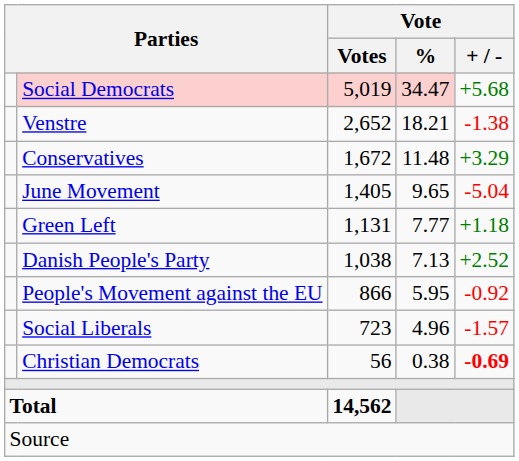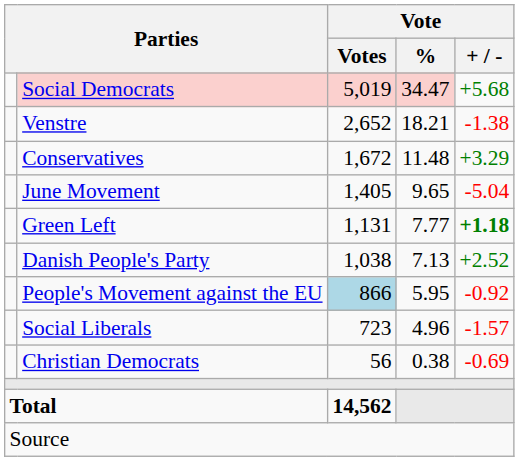(484, 225) normal -> (484, 225) bold
(375, 293) no background -> (375, 293) lightblue background
(487, 361) bold -> (487, 361) normal
